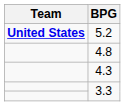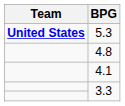(104, 33) 5.2 -> (104, 33) 5.3
(104, 71) 4.3 -> (104, 71) 4.1
